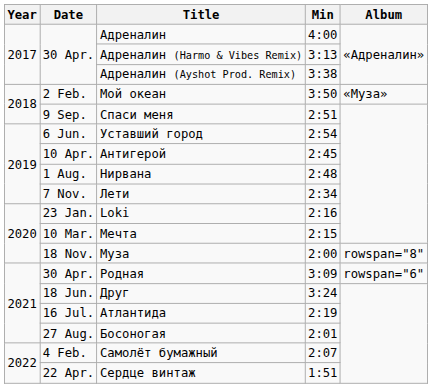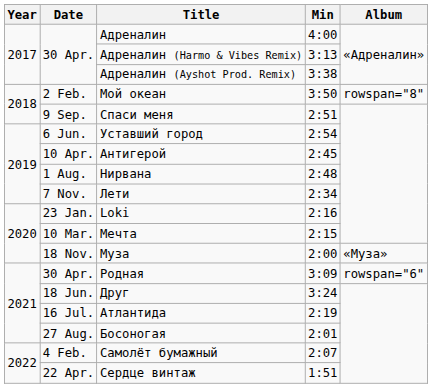(365, 94) «Муза» -> (384, 94) rowspan="8"
(384, 253) rowspan="8" -> (365, 253) «Муза»
